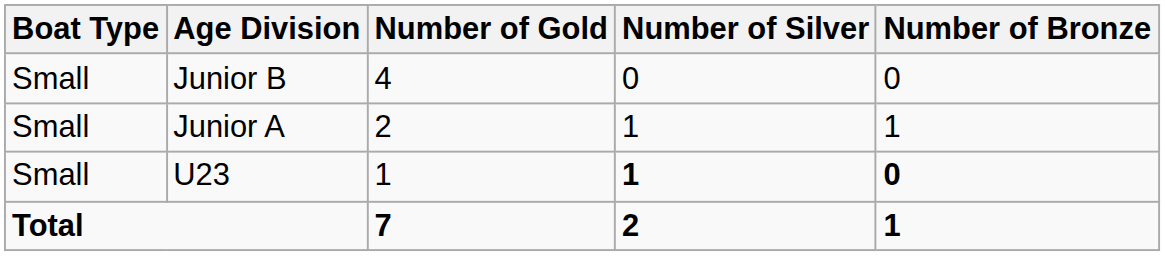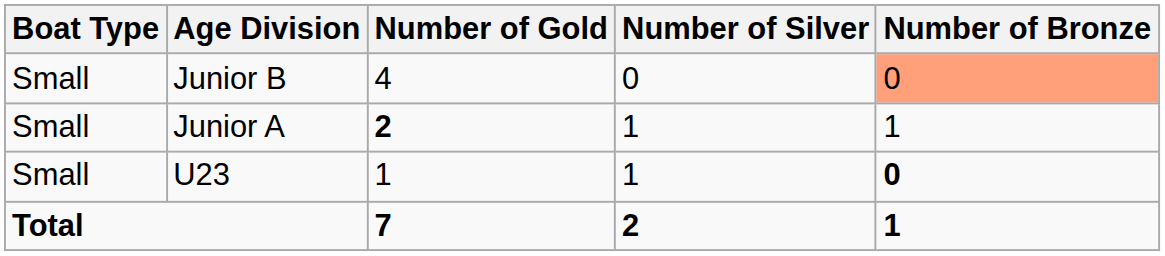(892, 77) no background -> (892, 77) lightsalmon background
(383, 126) normal -> (383, 126) bold
(631, 175) bold -> (631, 175) normal
